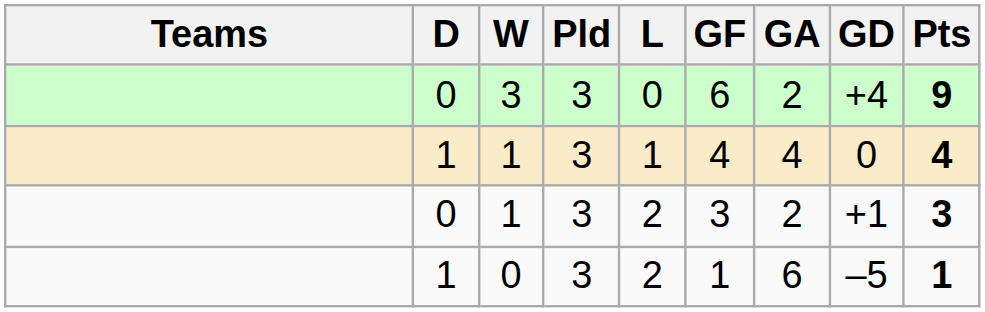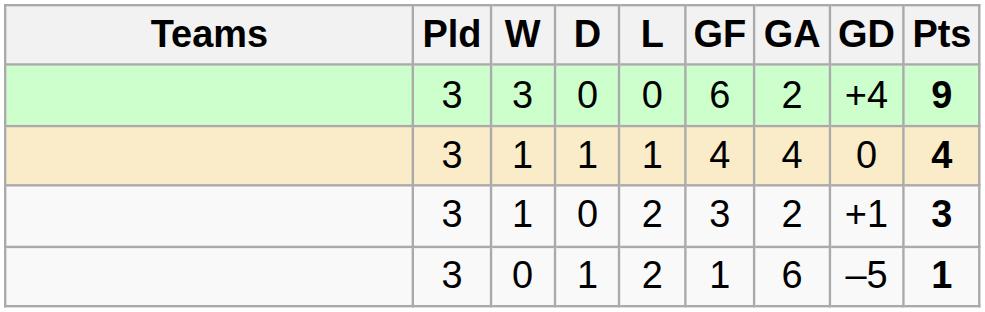columns swapped: (582, 34) <-> (446, 34)
